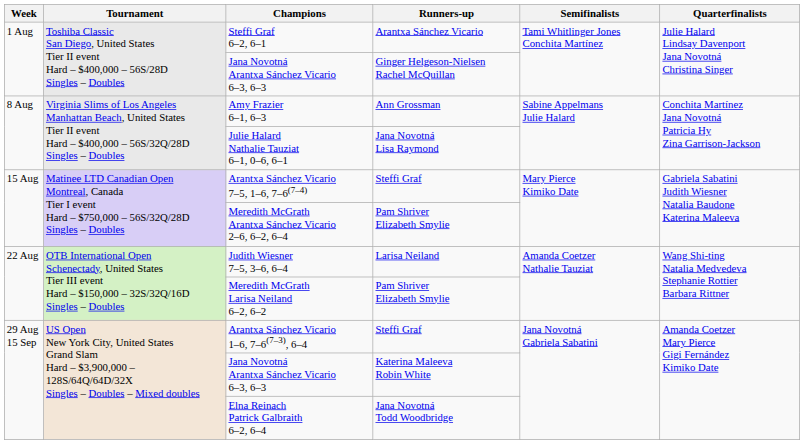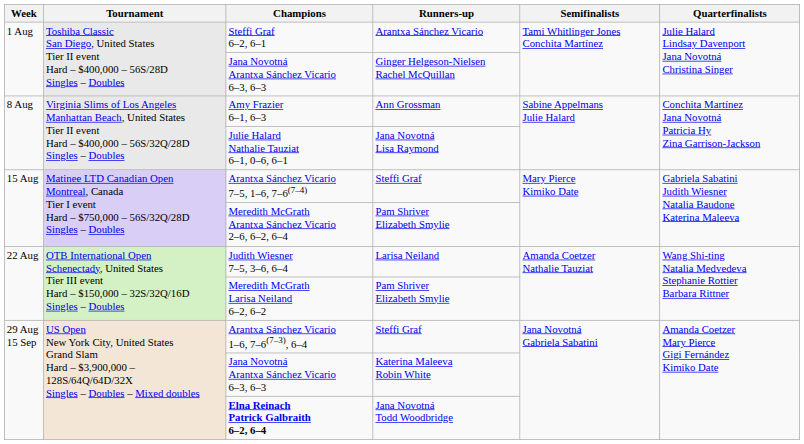(265, 418) normal -> (270, 418) bold
